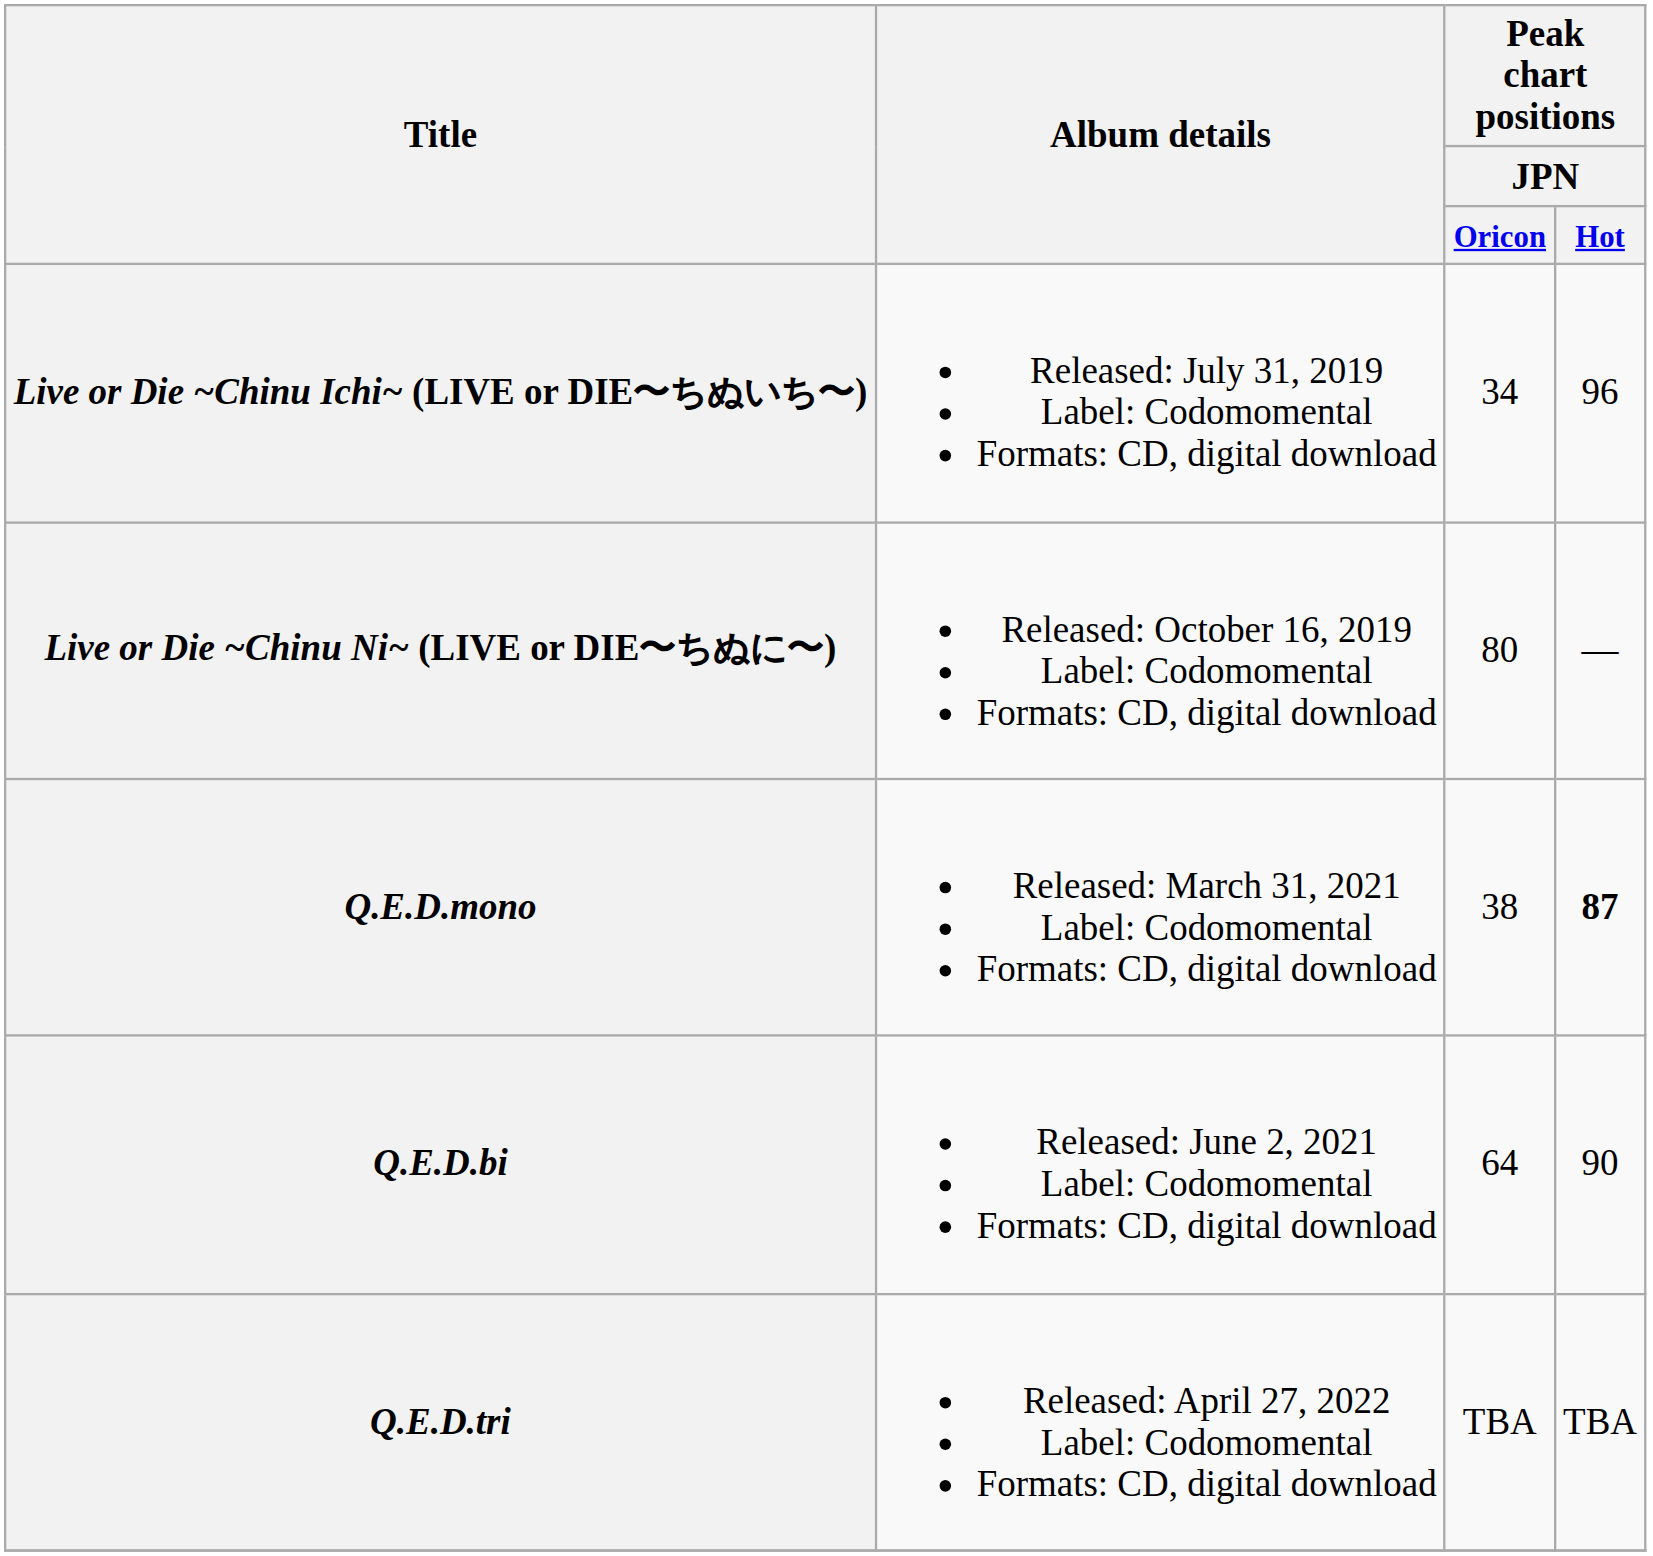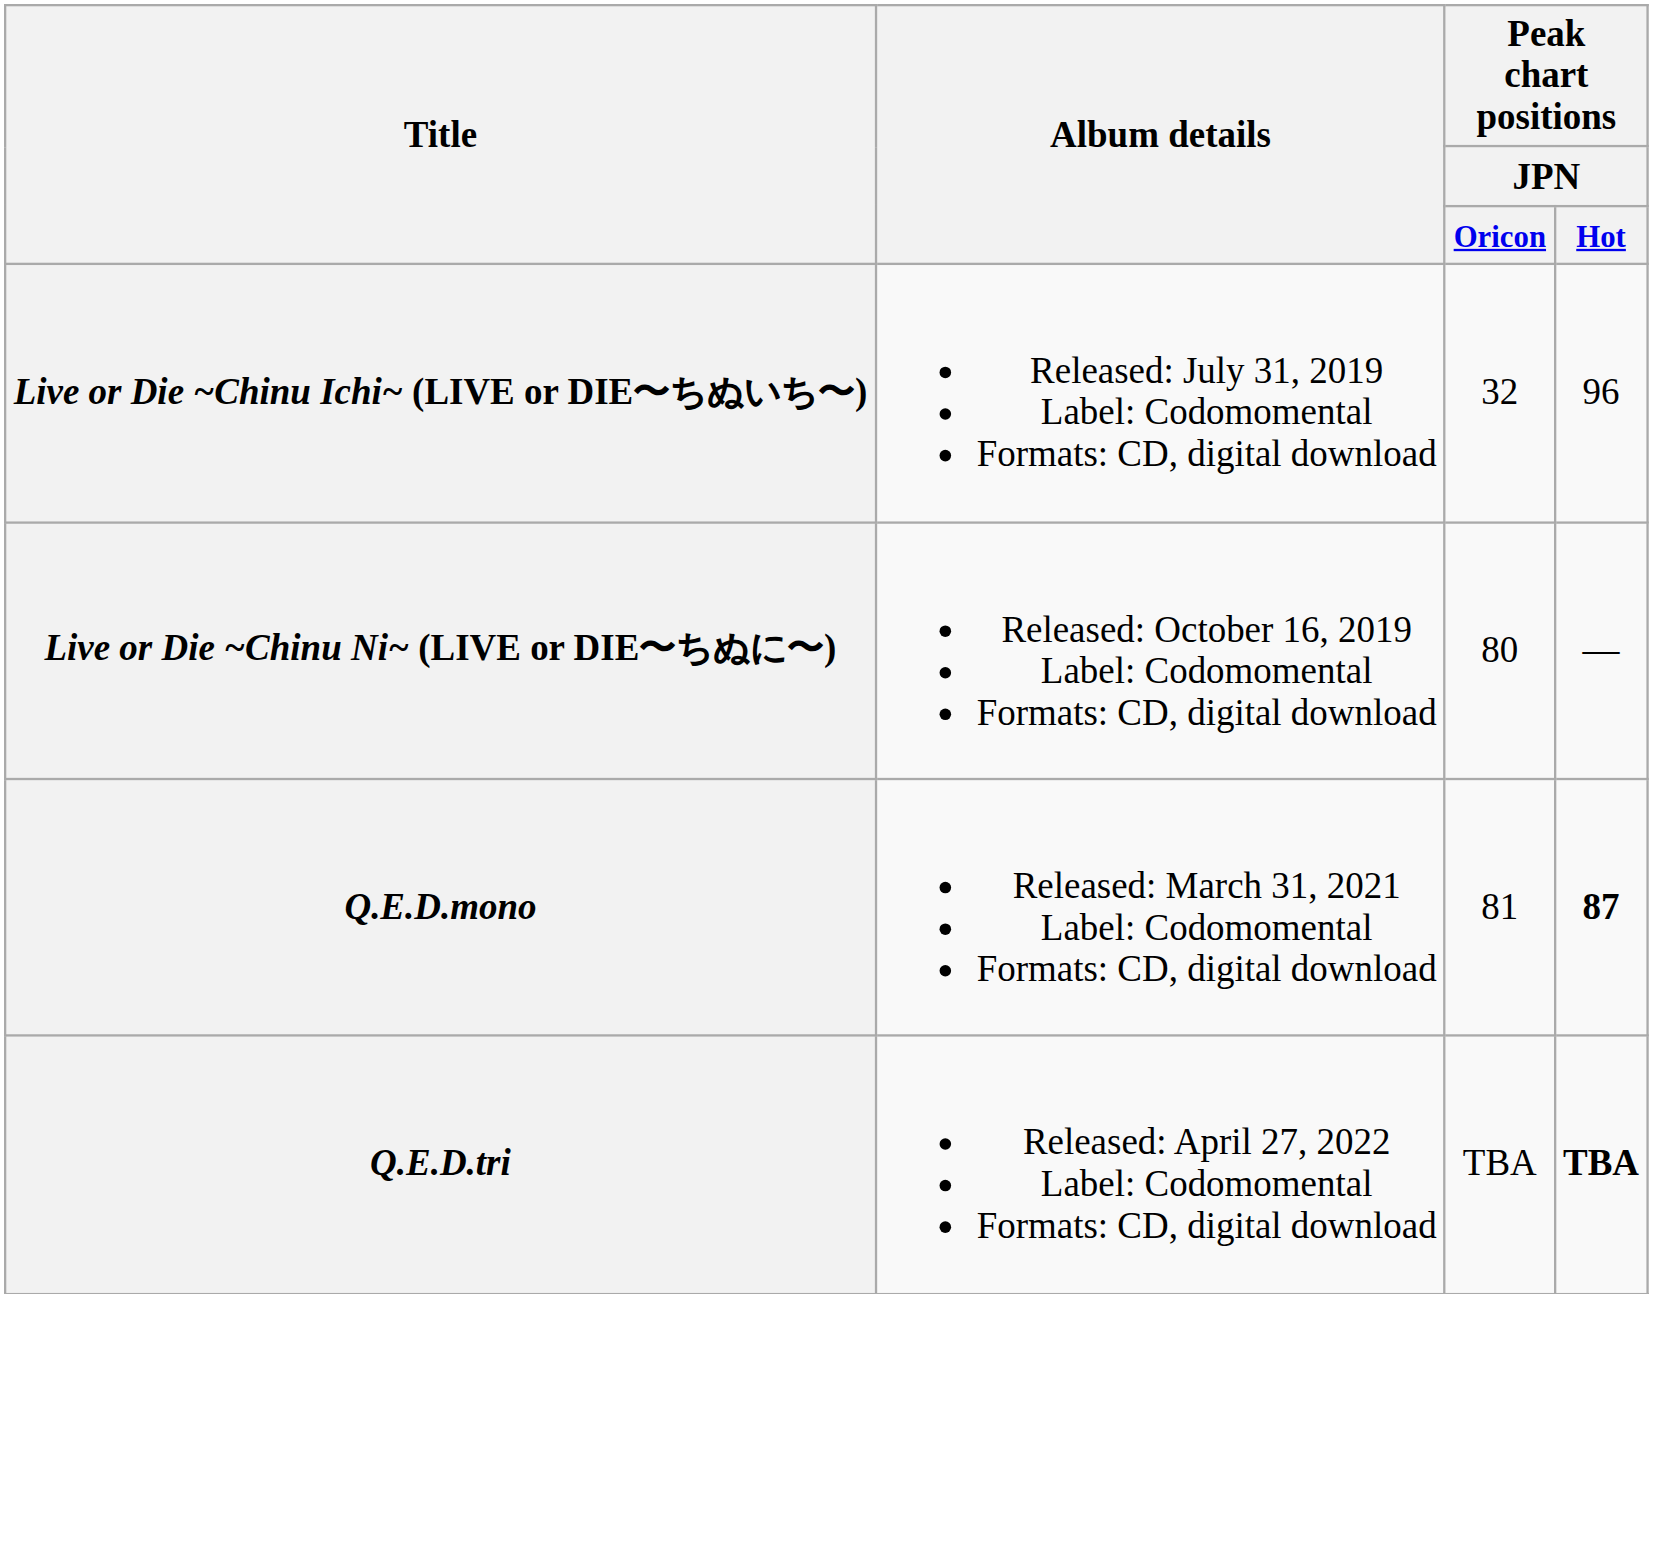(1500, 392) 34 -> (1500, 392) 32
(1500, 906) 38 -> (1500, 906) 81
- row: (440, 1163)
(1600, 1421) normal -> (1601, 1163) bold
